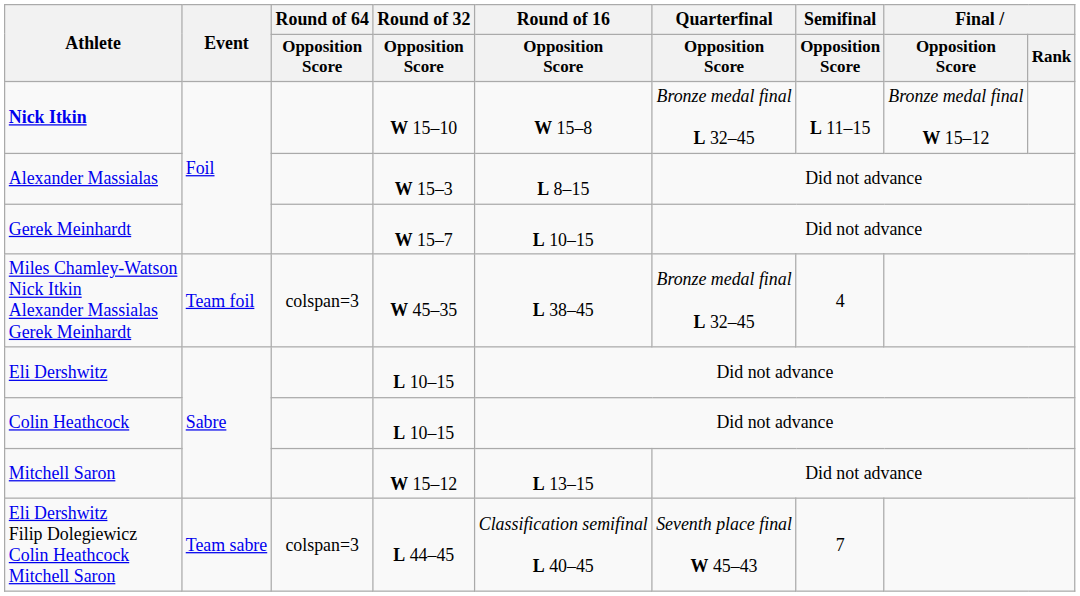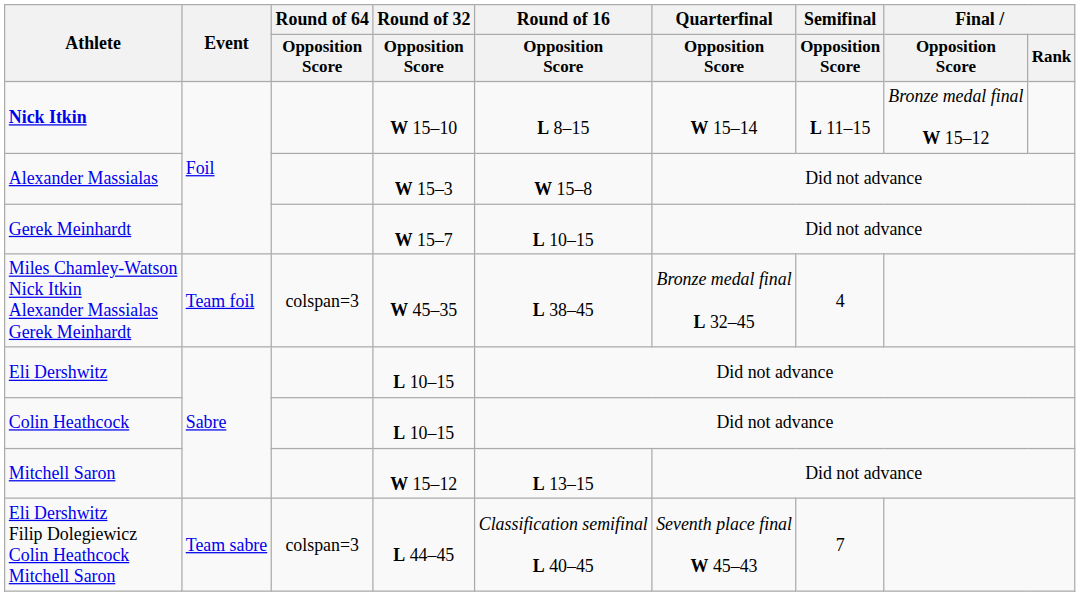(563, 128) W 15–8 -> (563, 128) L 8–15
(724, 117) Bronze medal final L 32–45 -> (724, 128) W 15–14
(563, 189) L 8–15 -> (563, 189) W 15–8
